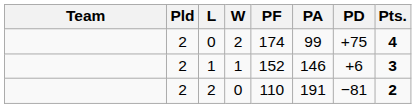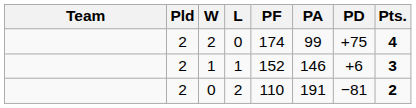columns swapped: (238, 16) <-> (211, 16)
